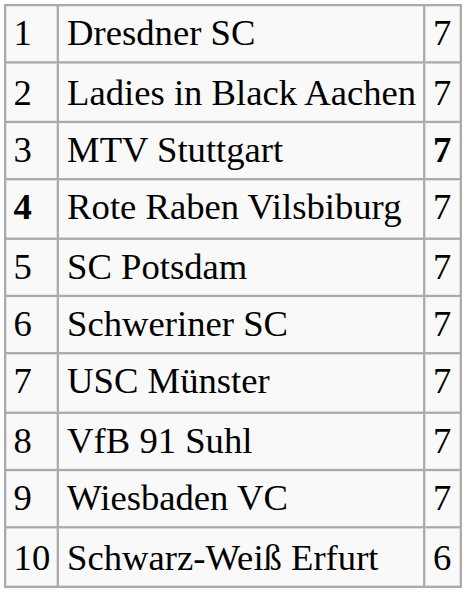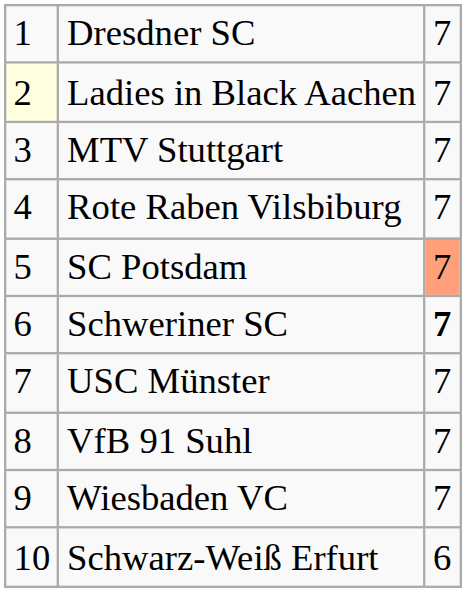(23, 91) no background -> (23, 91) lightyellow background
(442, 149) bold -> (442, 149) normal
(23, 207) bold -> (23, 207) normal
(442, 265) no background -> (442, 265) lightsalmon background
(442, 324) normal -> (442, 324) bold
